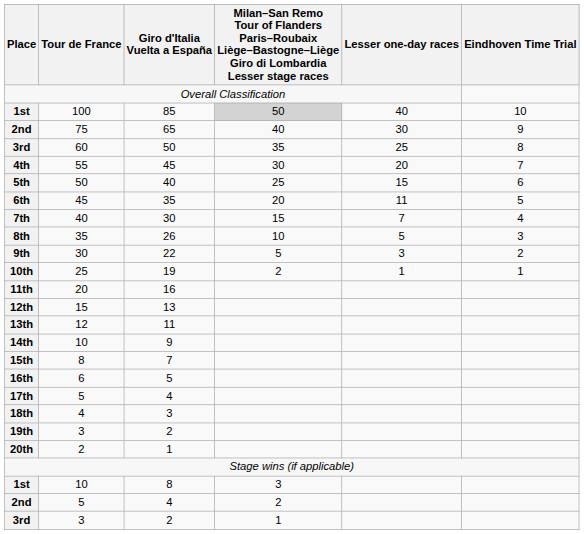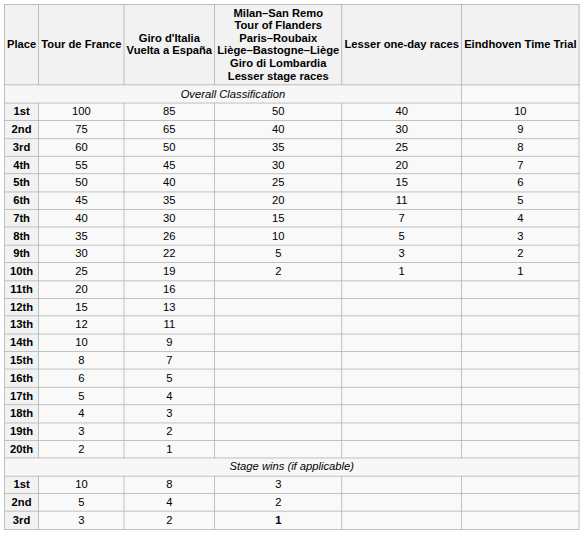(278, 111) lightgrey background -> (278, 111) no background
(278, 520) normal -> (278, 520) bold
